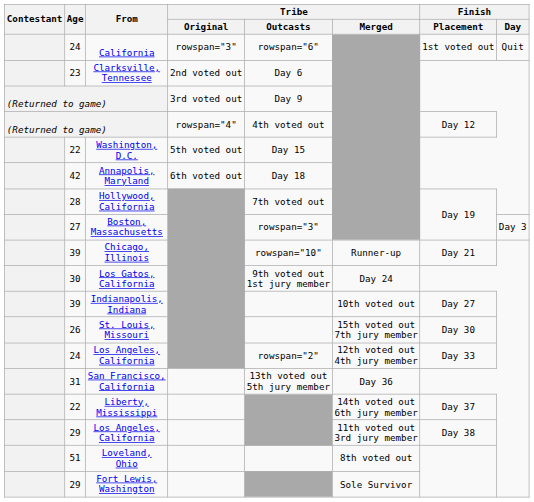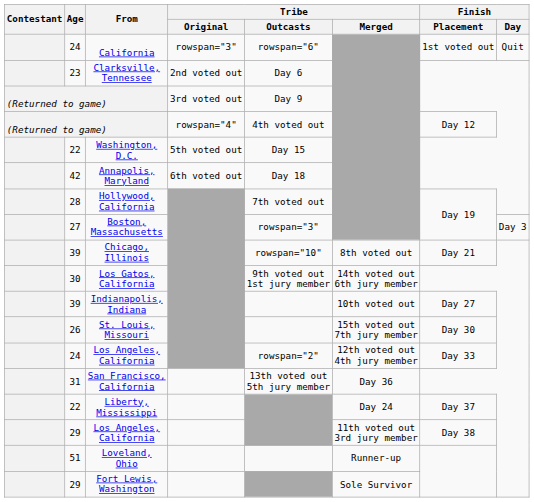(376, 253) Runner-up -> (376, 253) 8th voted out
(376, 279) Day 24 -> (376, 279) 14th voted out 6th jury member
(376, 407) 14th voted out 6th jury member -> (376, 407) Day 24
(376, 458) 8th voted out -> (376, 458) Runner-up
